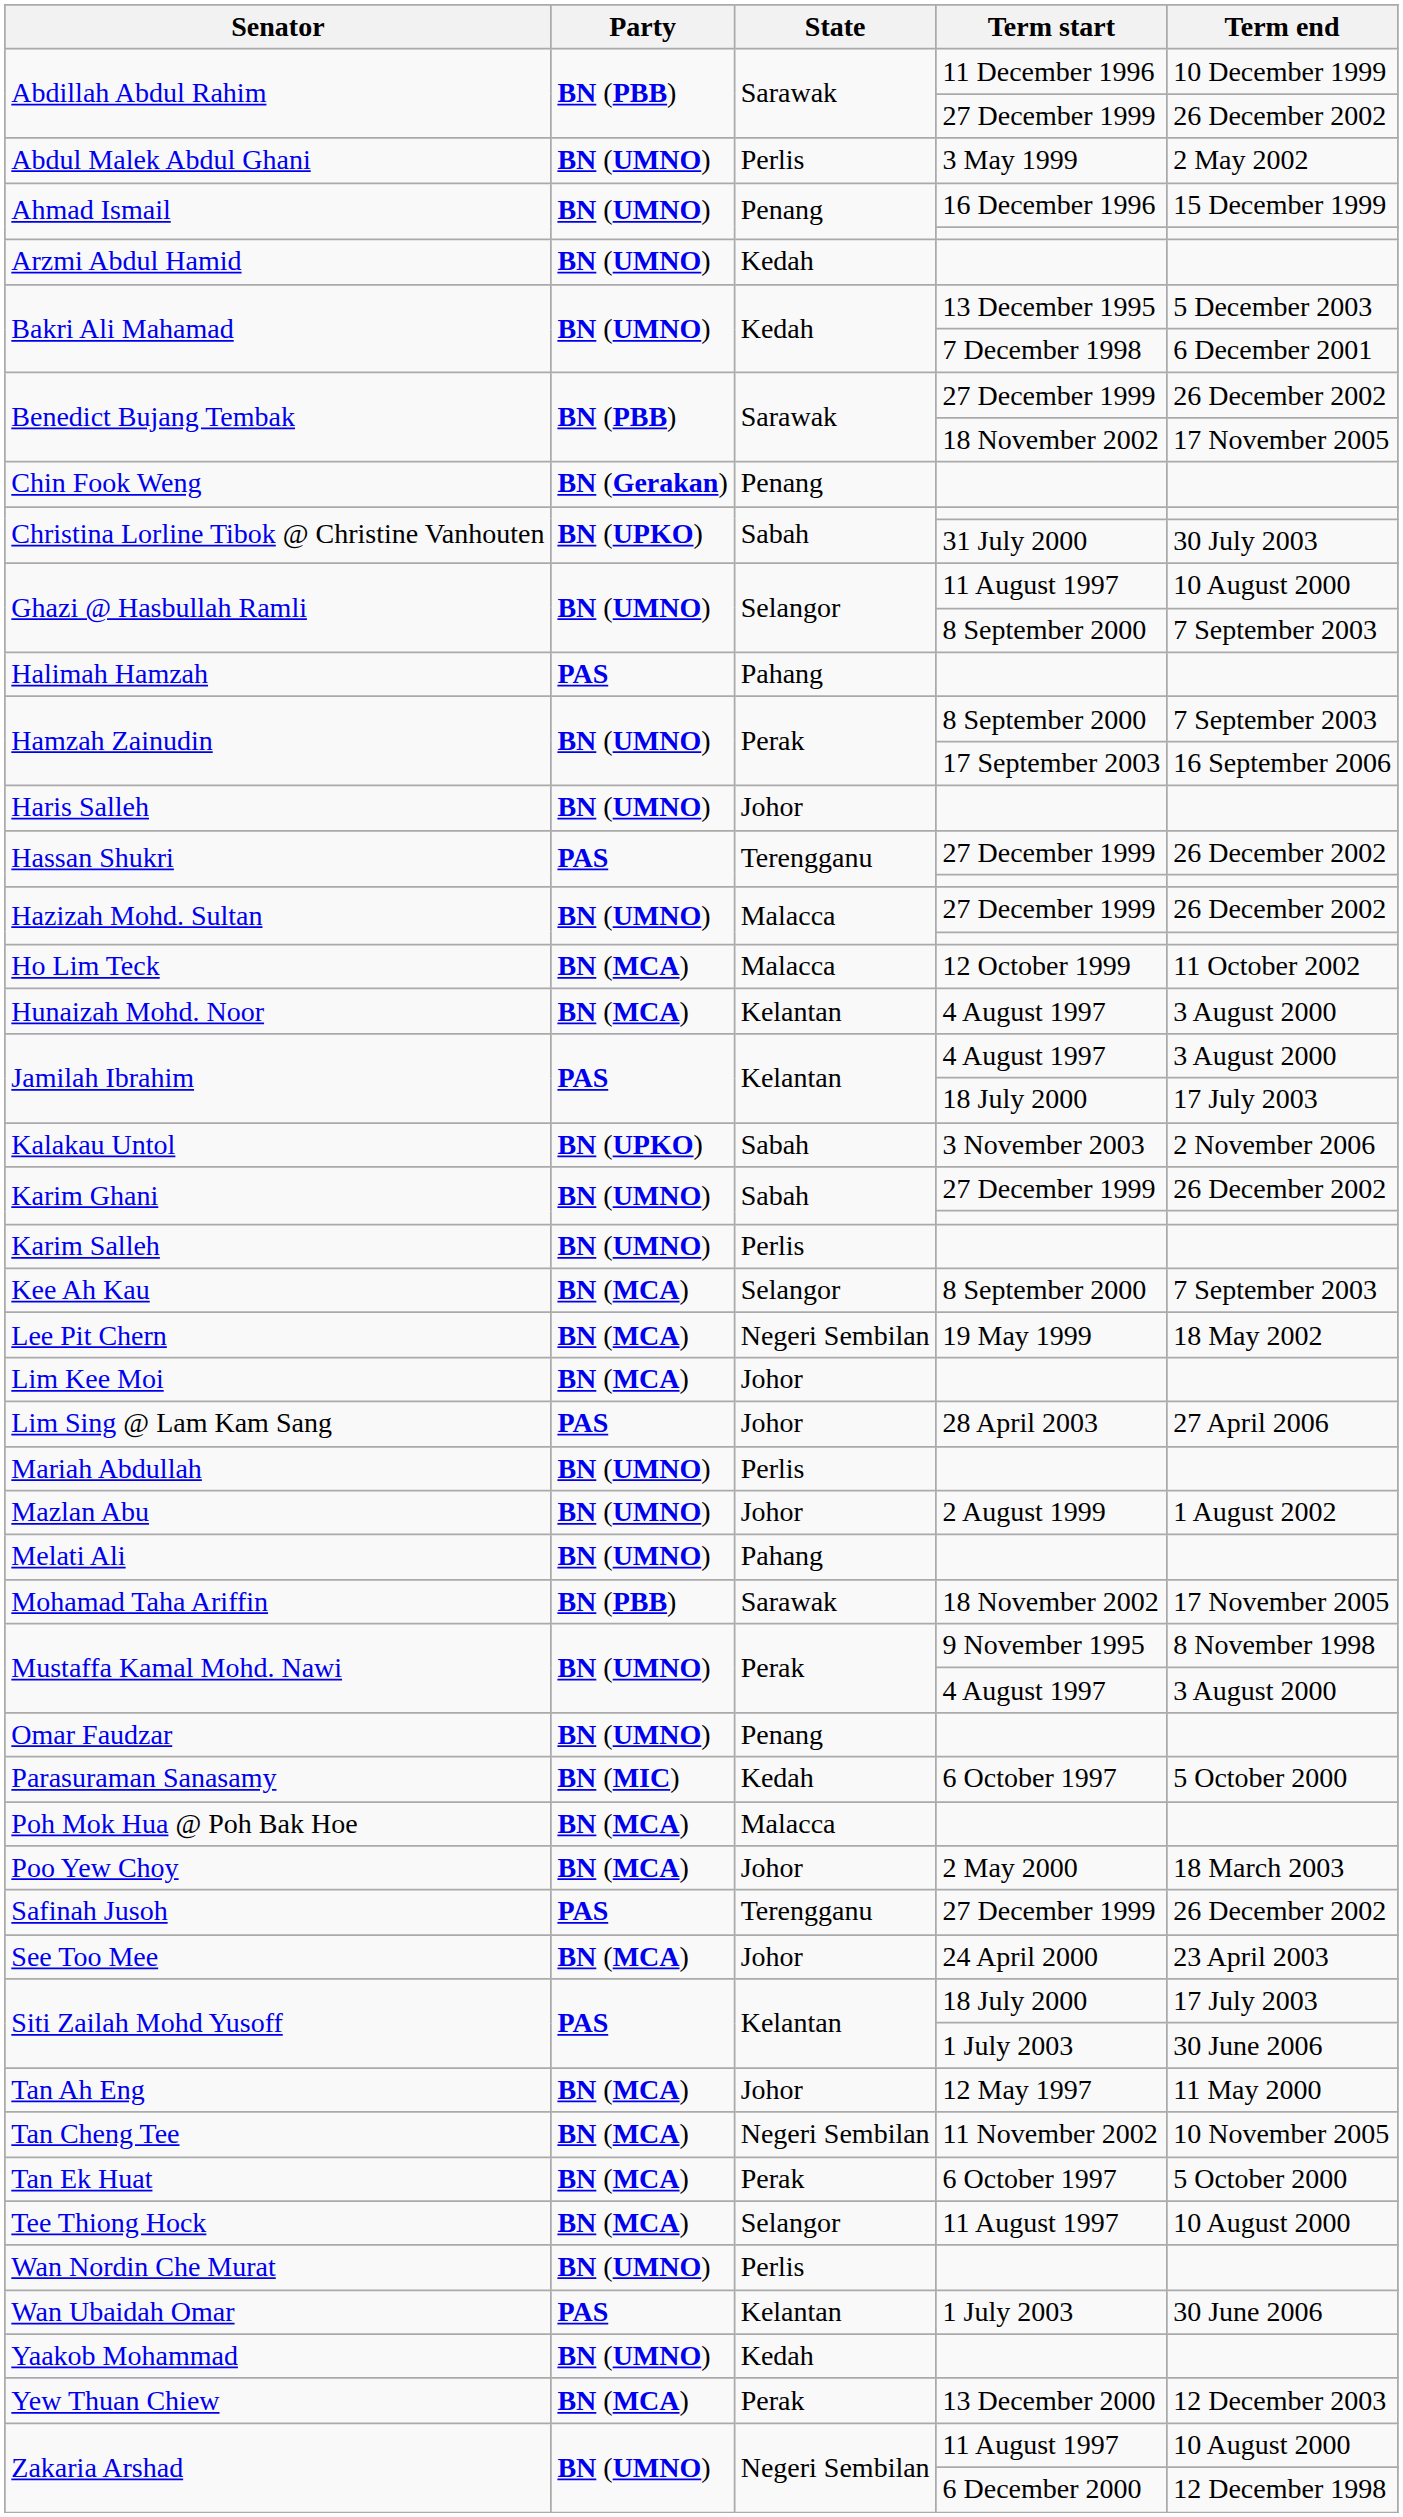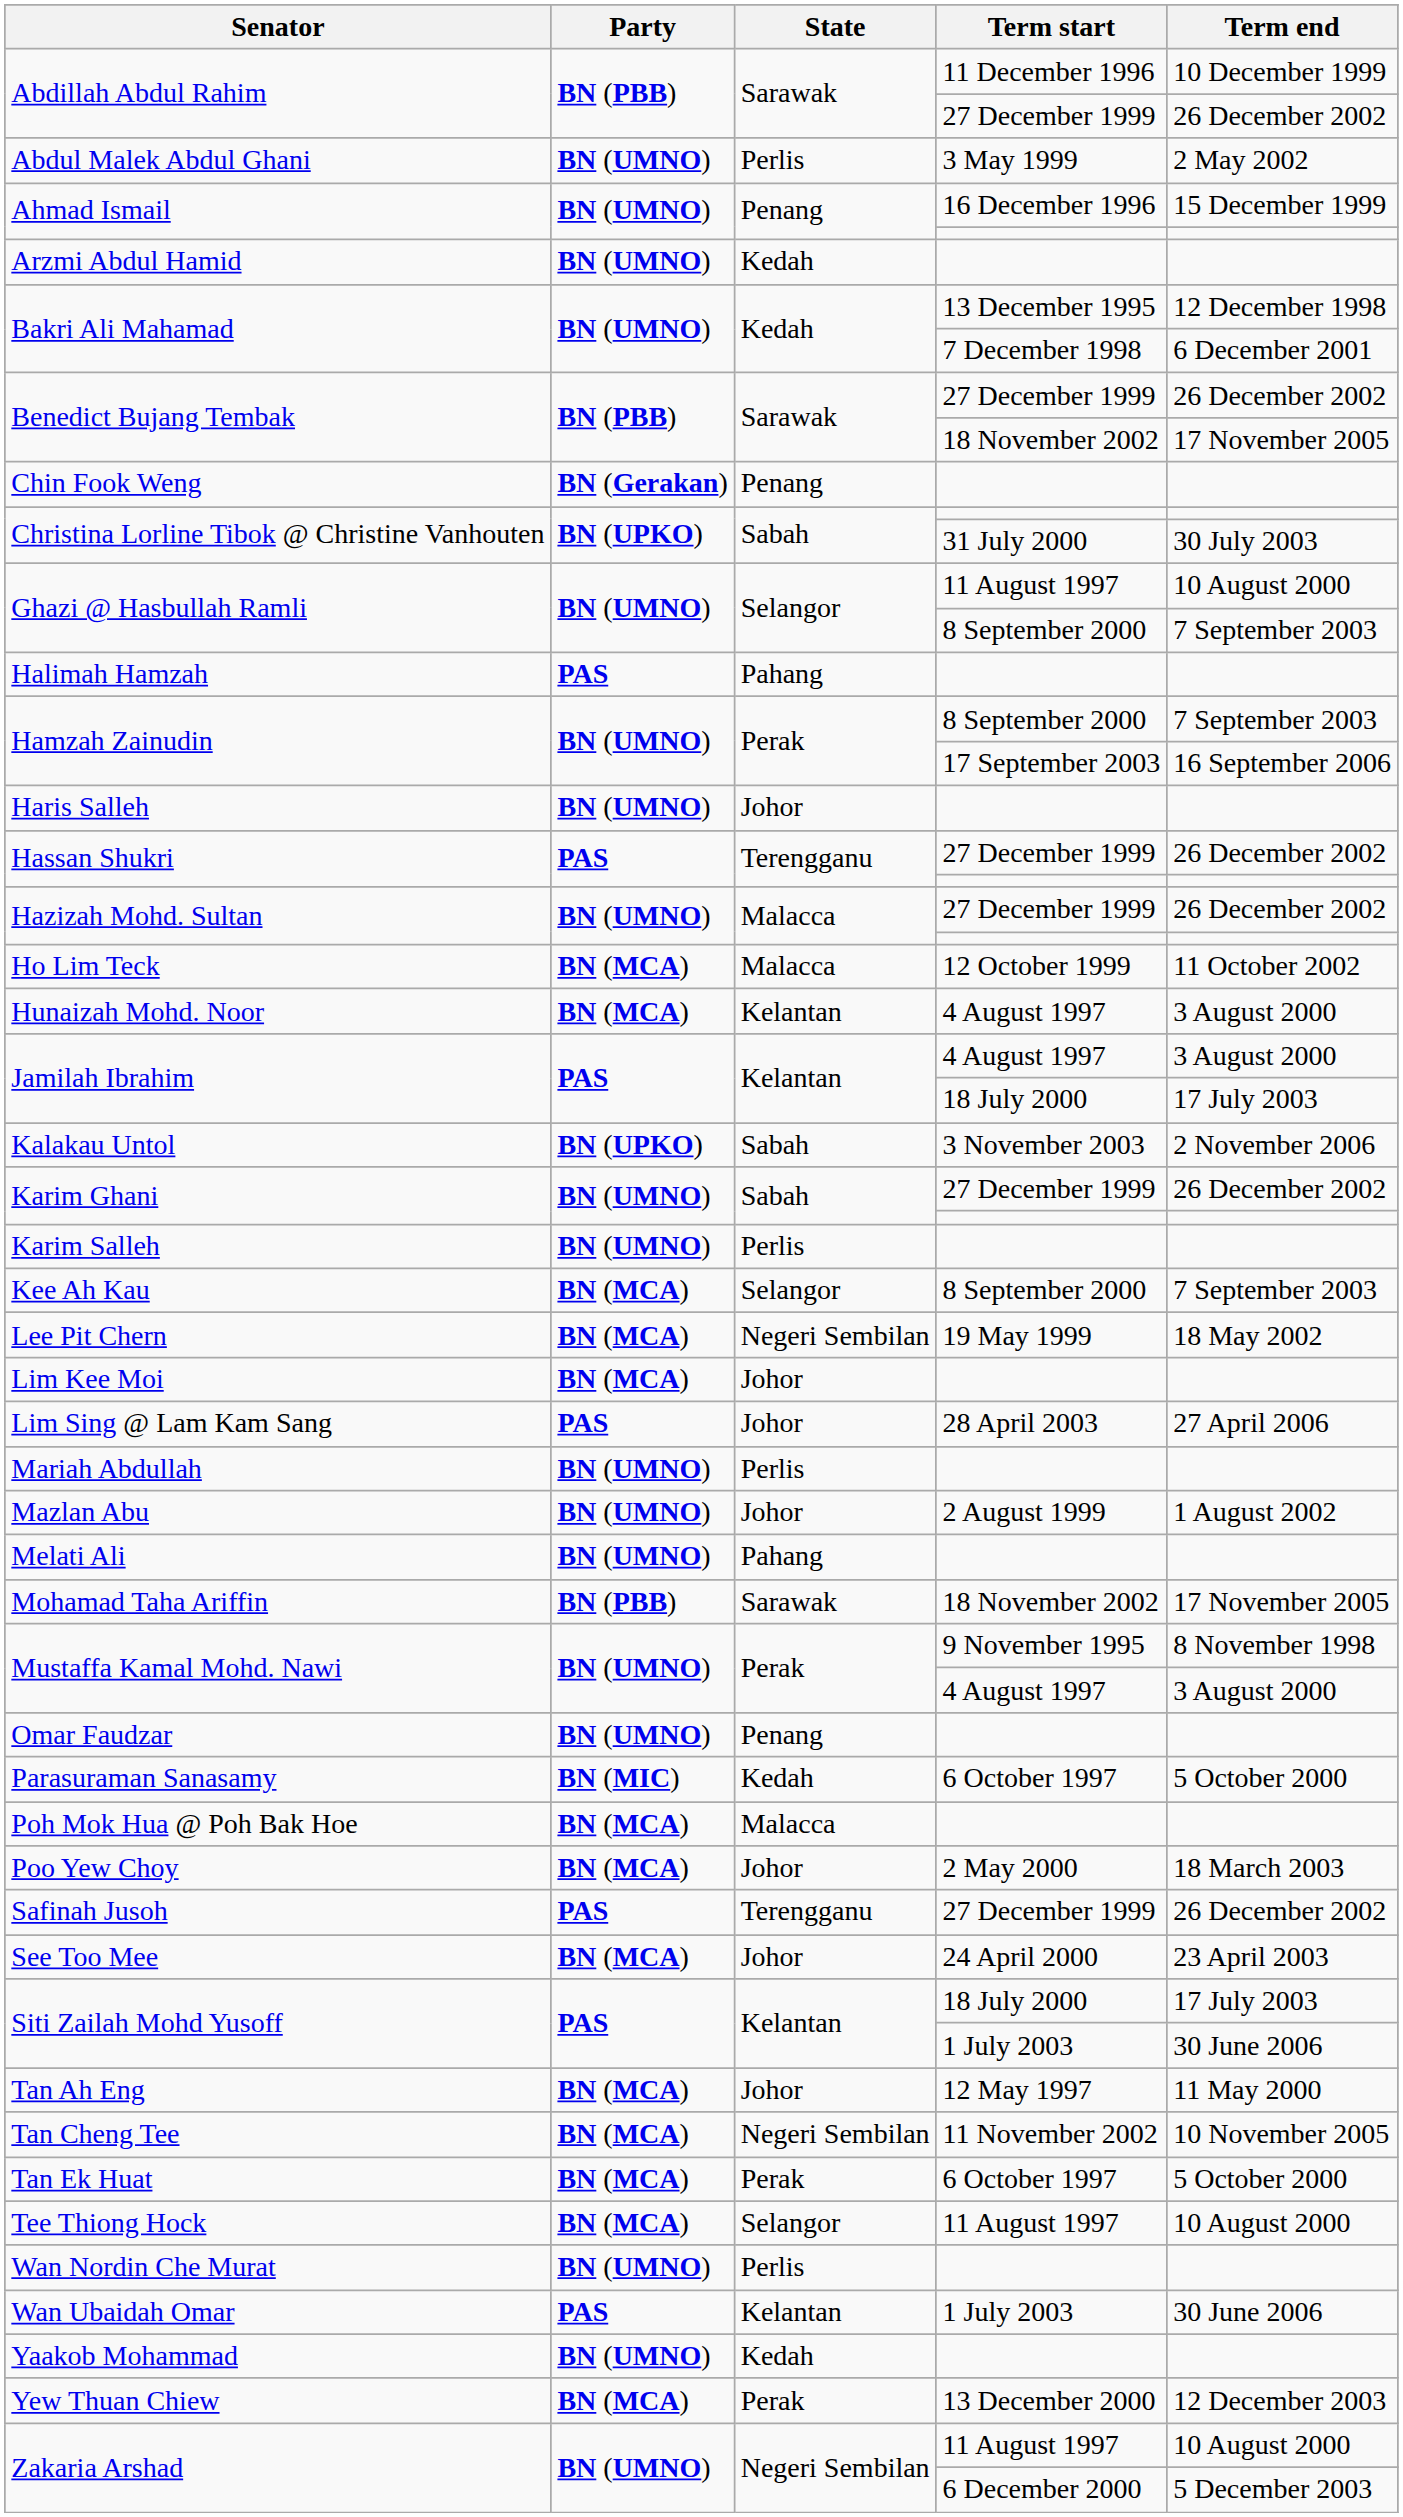(1273, 306) 5 December 2003 -> (1280, 306) 12 December 1998
(1280, 2489) 12 December 1998 -> (1273, 2489) 5 December 2003
